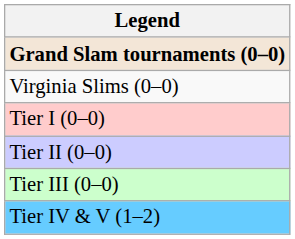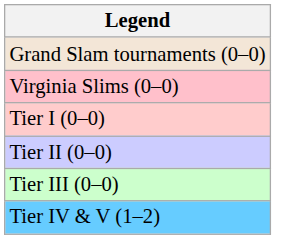(147, 53) bold -> (138, 53) normal
(94, 86) no background -> (94, 86) pink background
